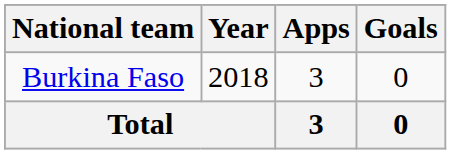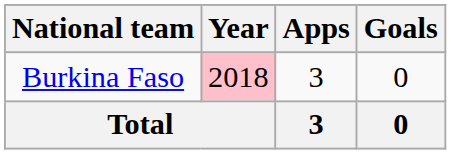(238, 76) no background -> (238, 76) pink background
